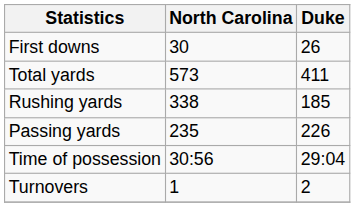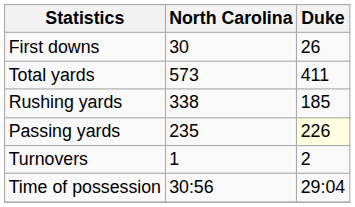(316, 131) no background -> (316, 131) lightyellow background
rows swapped: (48, 187) <-> (85, 159)
